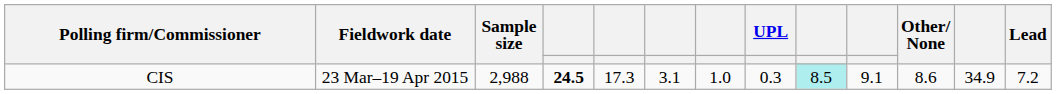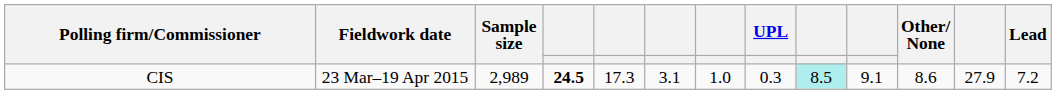(509, 77) 2,988 -> (509, 77) 2,989
(980, 77) 34.9 -> (980, 77) 27.9
